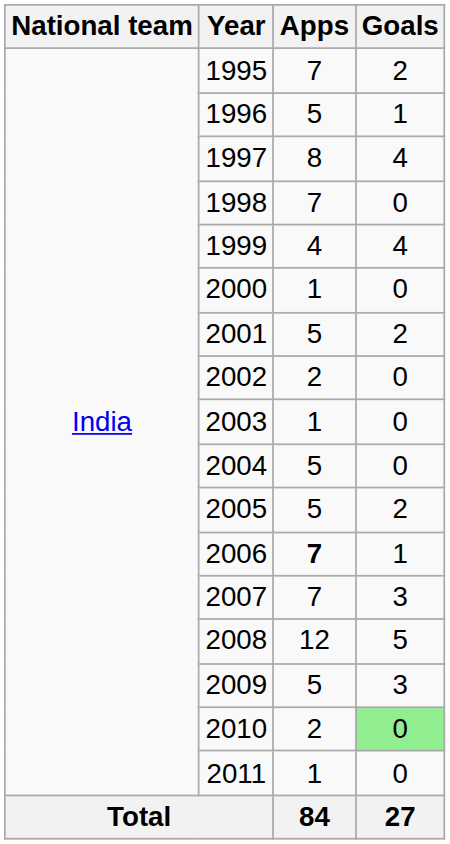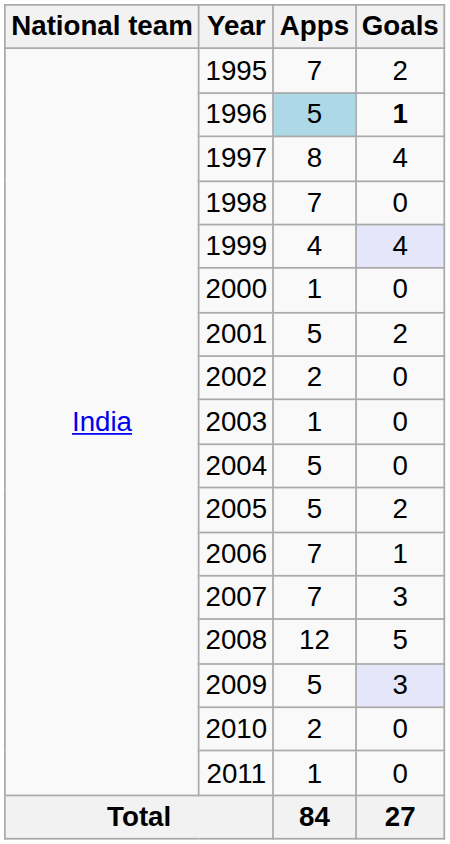(314, 114) no background -> (314, 114) lightblue background
(400, 114) normal -> (400, 114) bold
(400, 245) no background -> (400, 245) lavender background
(314, 553) bold -> (314, 553) normal
(400, 684) no background -> (400, 684) lavender background
(400, 728) lightgreen background -> (400, 728) no background
